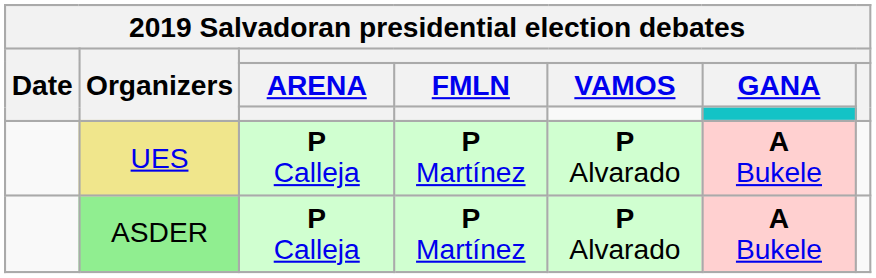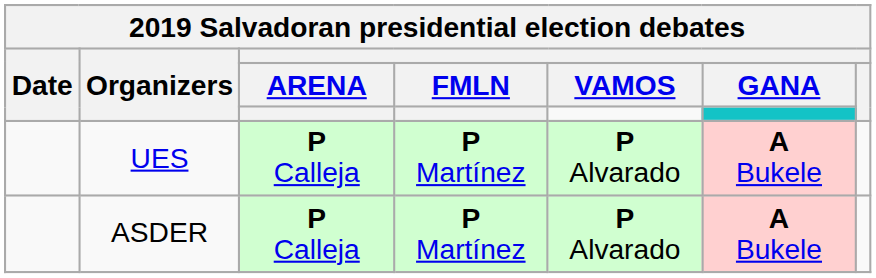(160, 158) khaki background -> (160, 158) no background
(160, 233) lightgreen background -> (160, 233) no background
